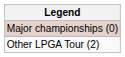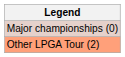(53, 45) no background -> (53, 45) lightsalmon background
